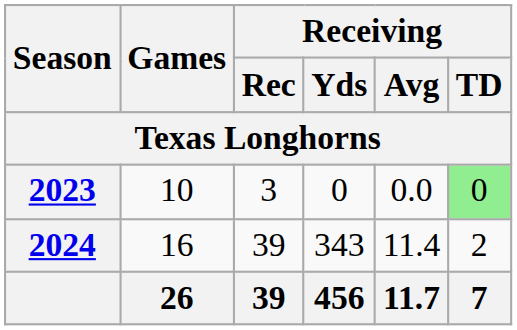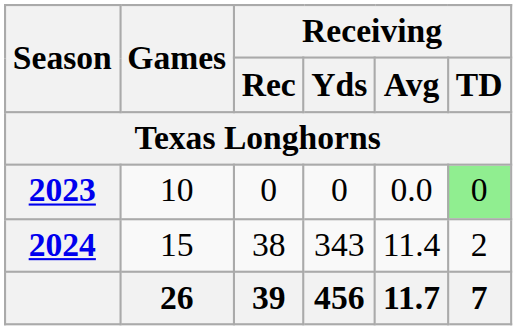(269, 191) 3 -> (269, 191) 0
(177, 244) 16 -> (177, 244) 15
(269, 244) 39 -> (269, 244) 38
